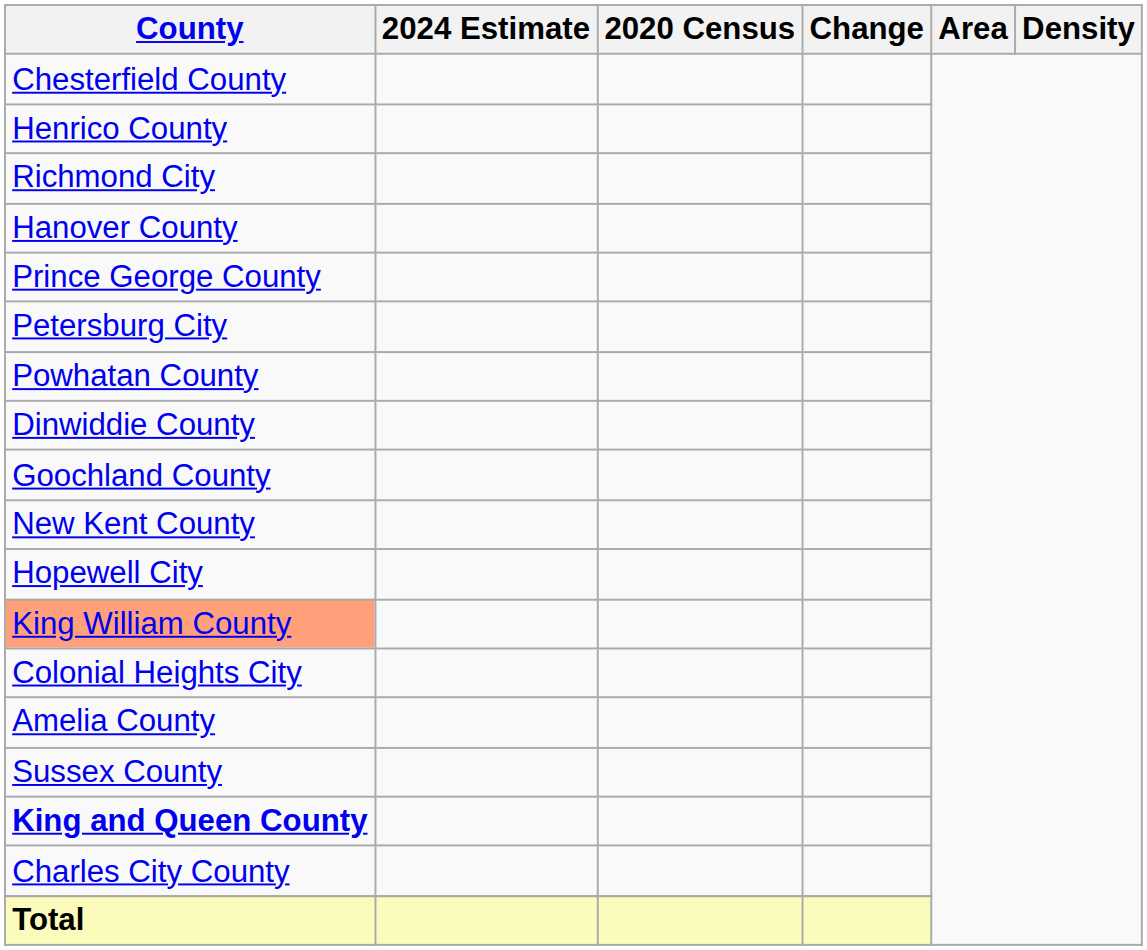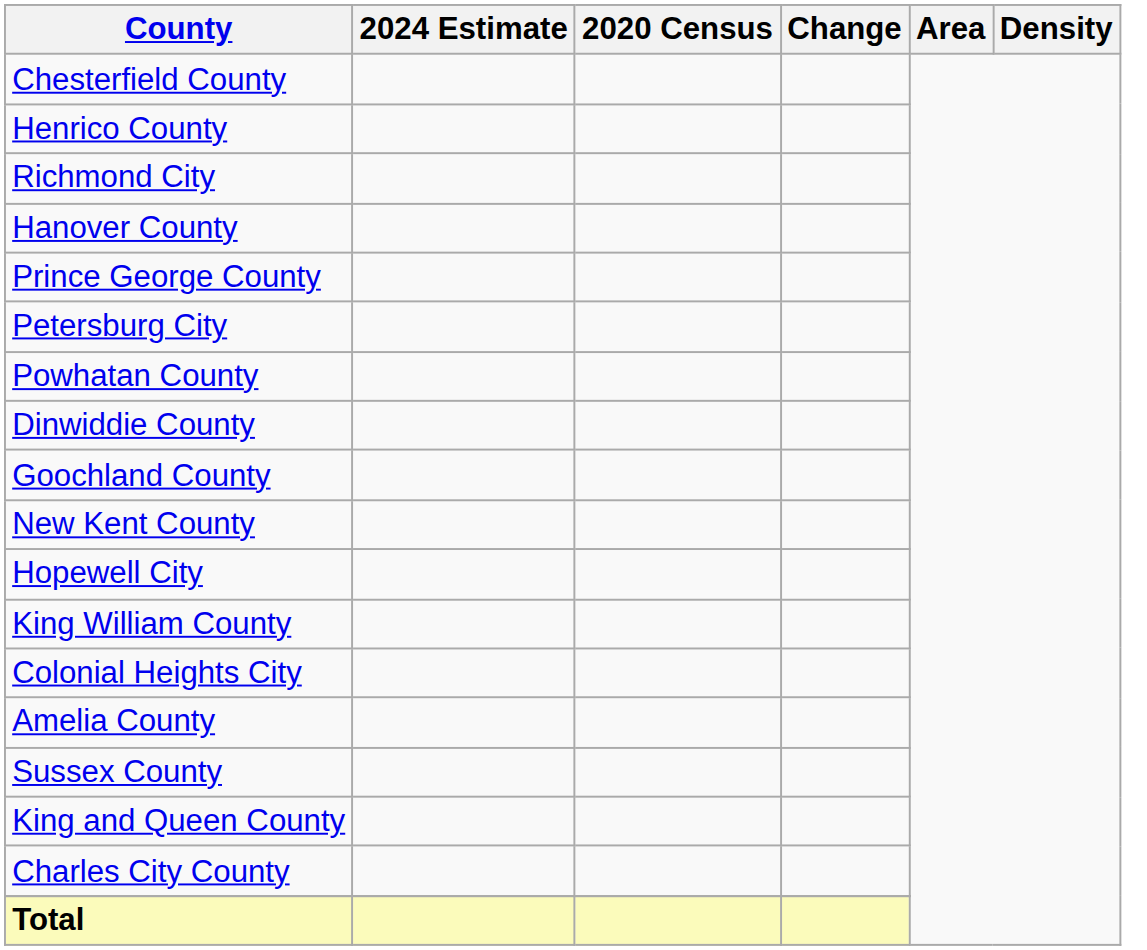(152, 623) lightsalmon background -> (152, 623) no background
(190, 820) bold -> (179, 820) normal
